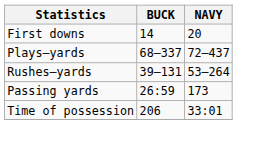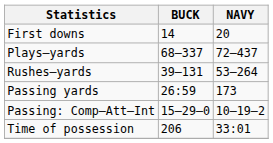+ row: (81, 110)
